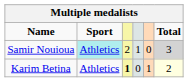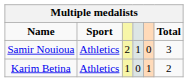(99, 49) paleturquoise background -> (99, 49) no background
(169, 49) lightgrey background -> (169, 49) no background
(127, 68) bold -> (127, 68) normal
(169, 68) lightyellow background -> (169, 68) no background
